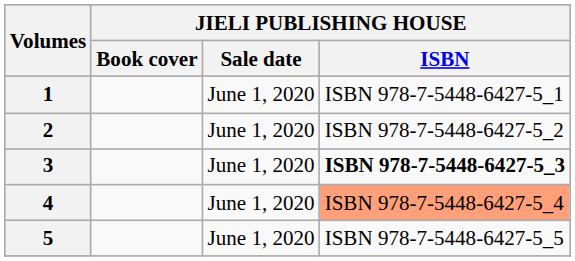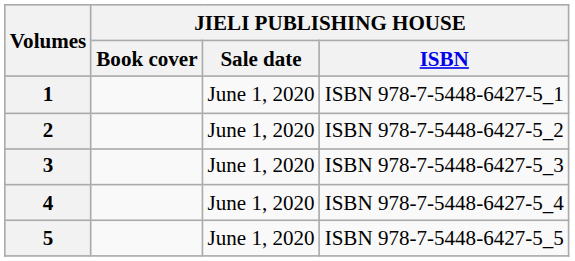(445, 166) bold -> (444, 166) normal
(444, 202) lightsalmon background -> (444, 202) no background
